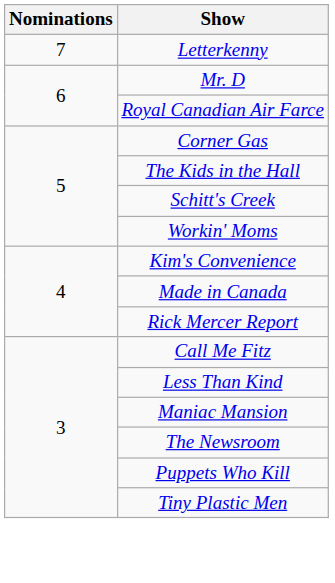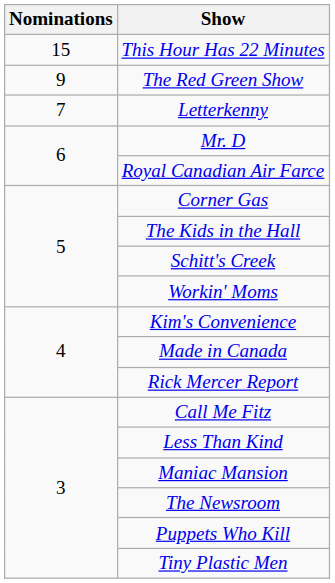+ row: (223, 49)
+ row: (223, 79)
